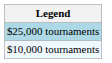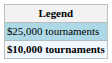(53, 49) normal -> (56, 49) bold
